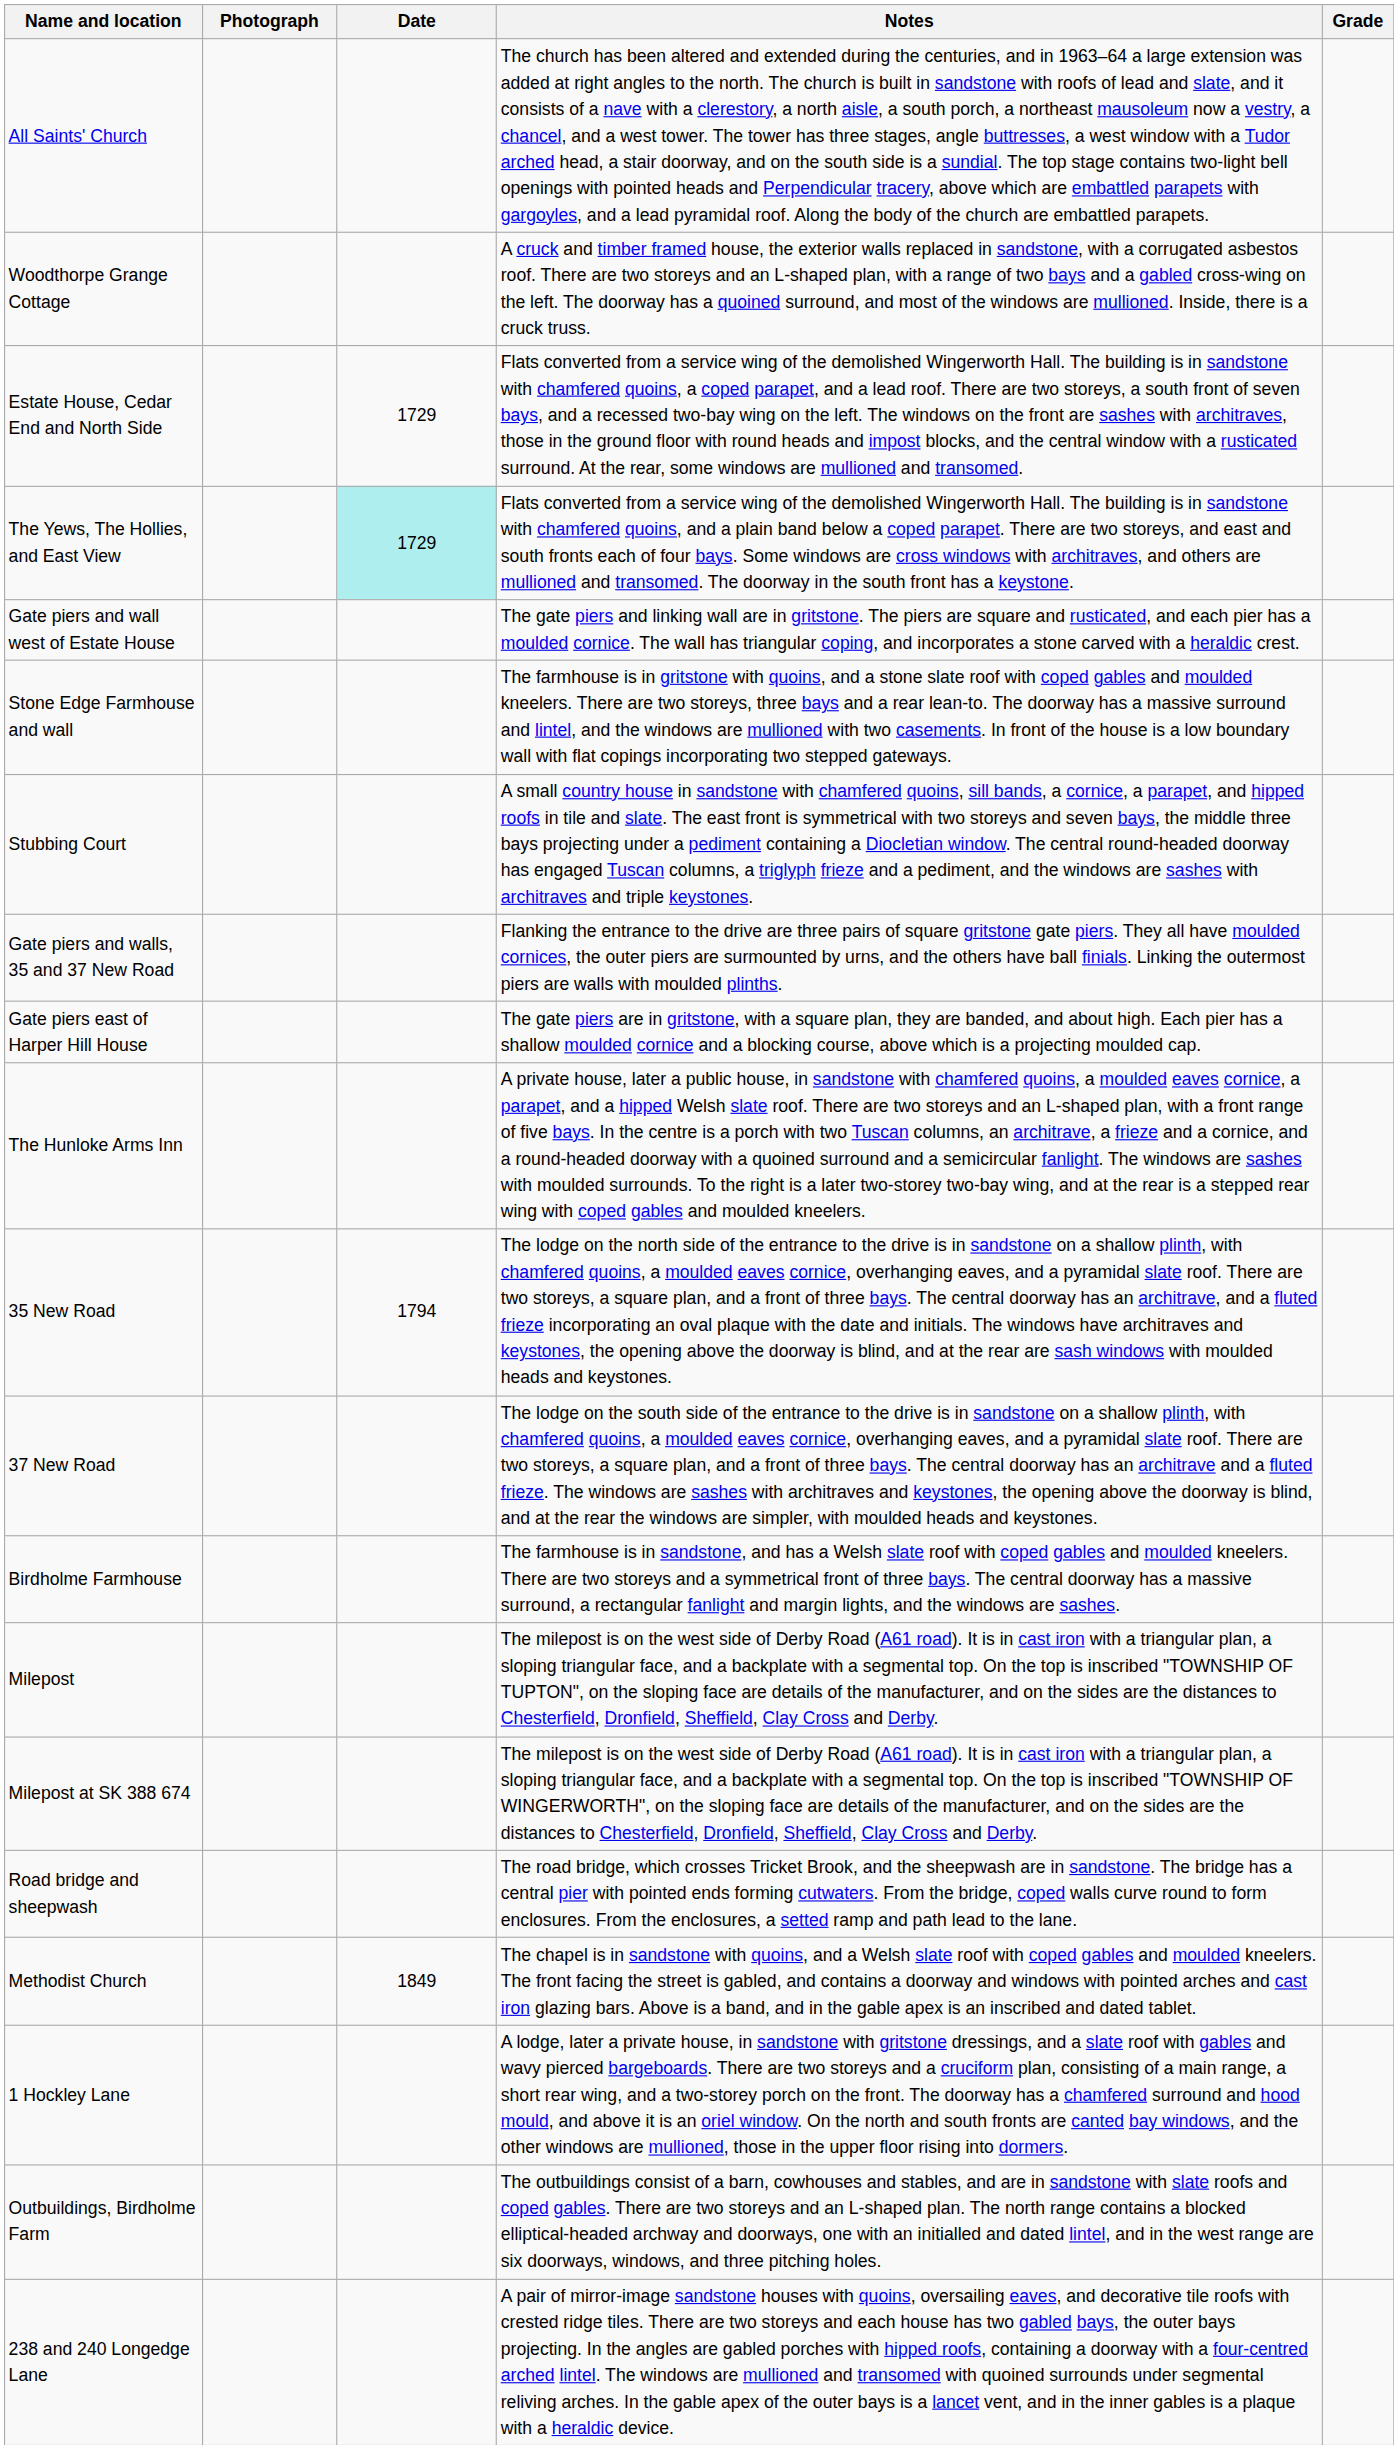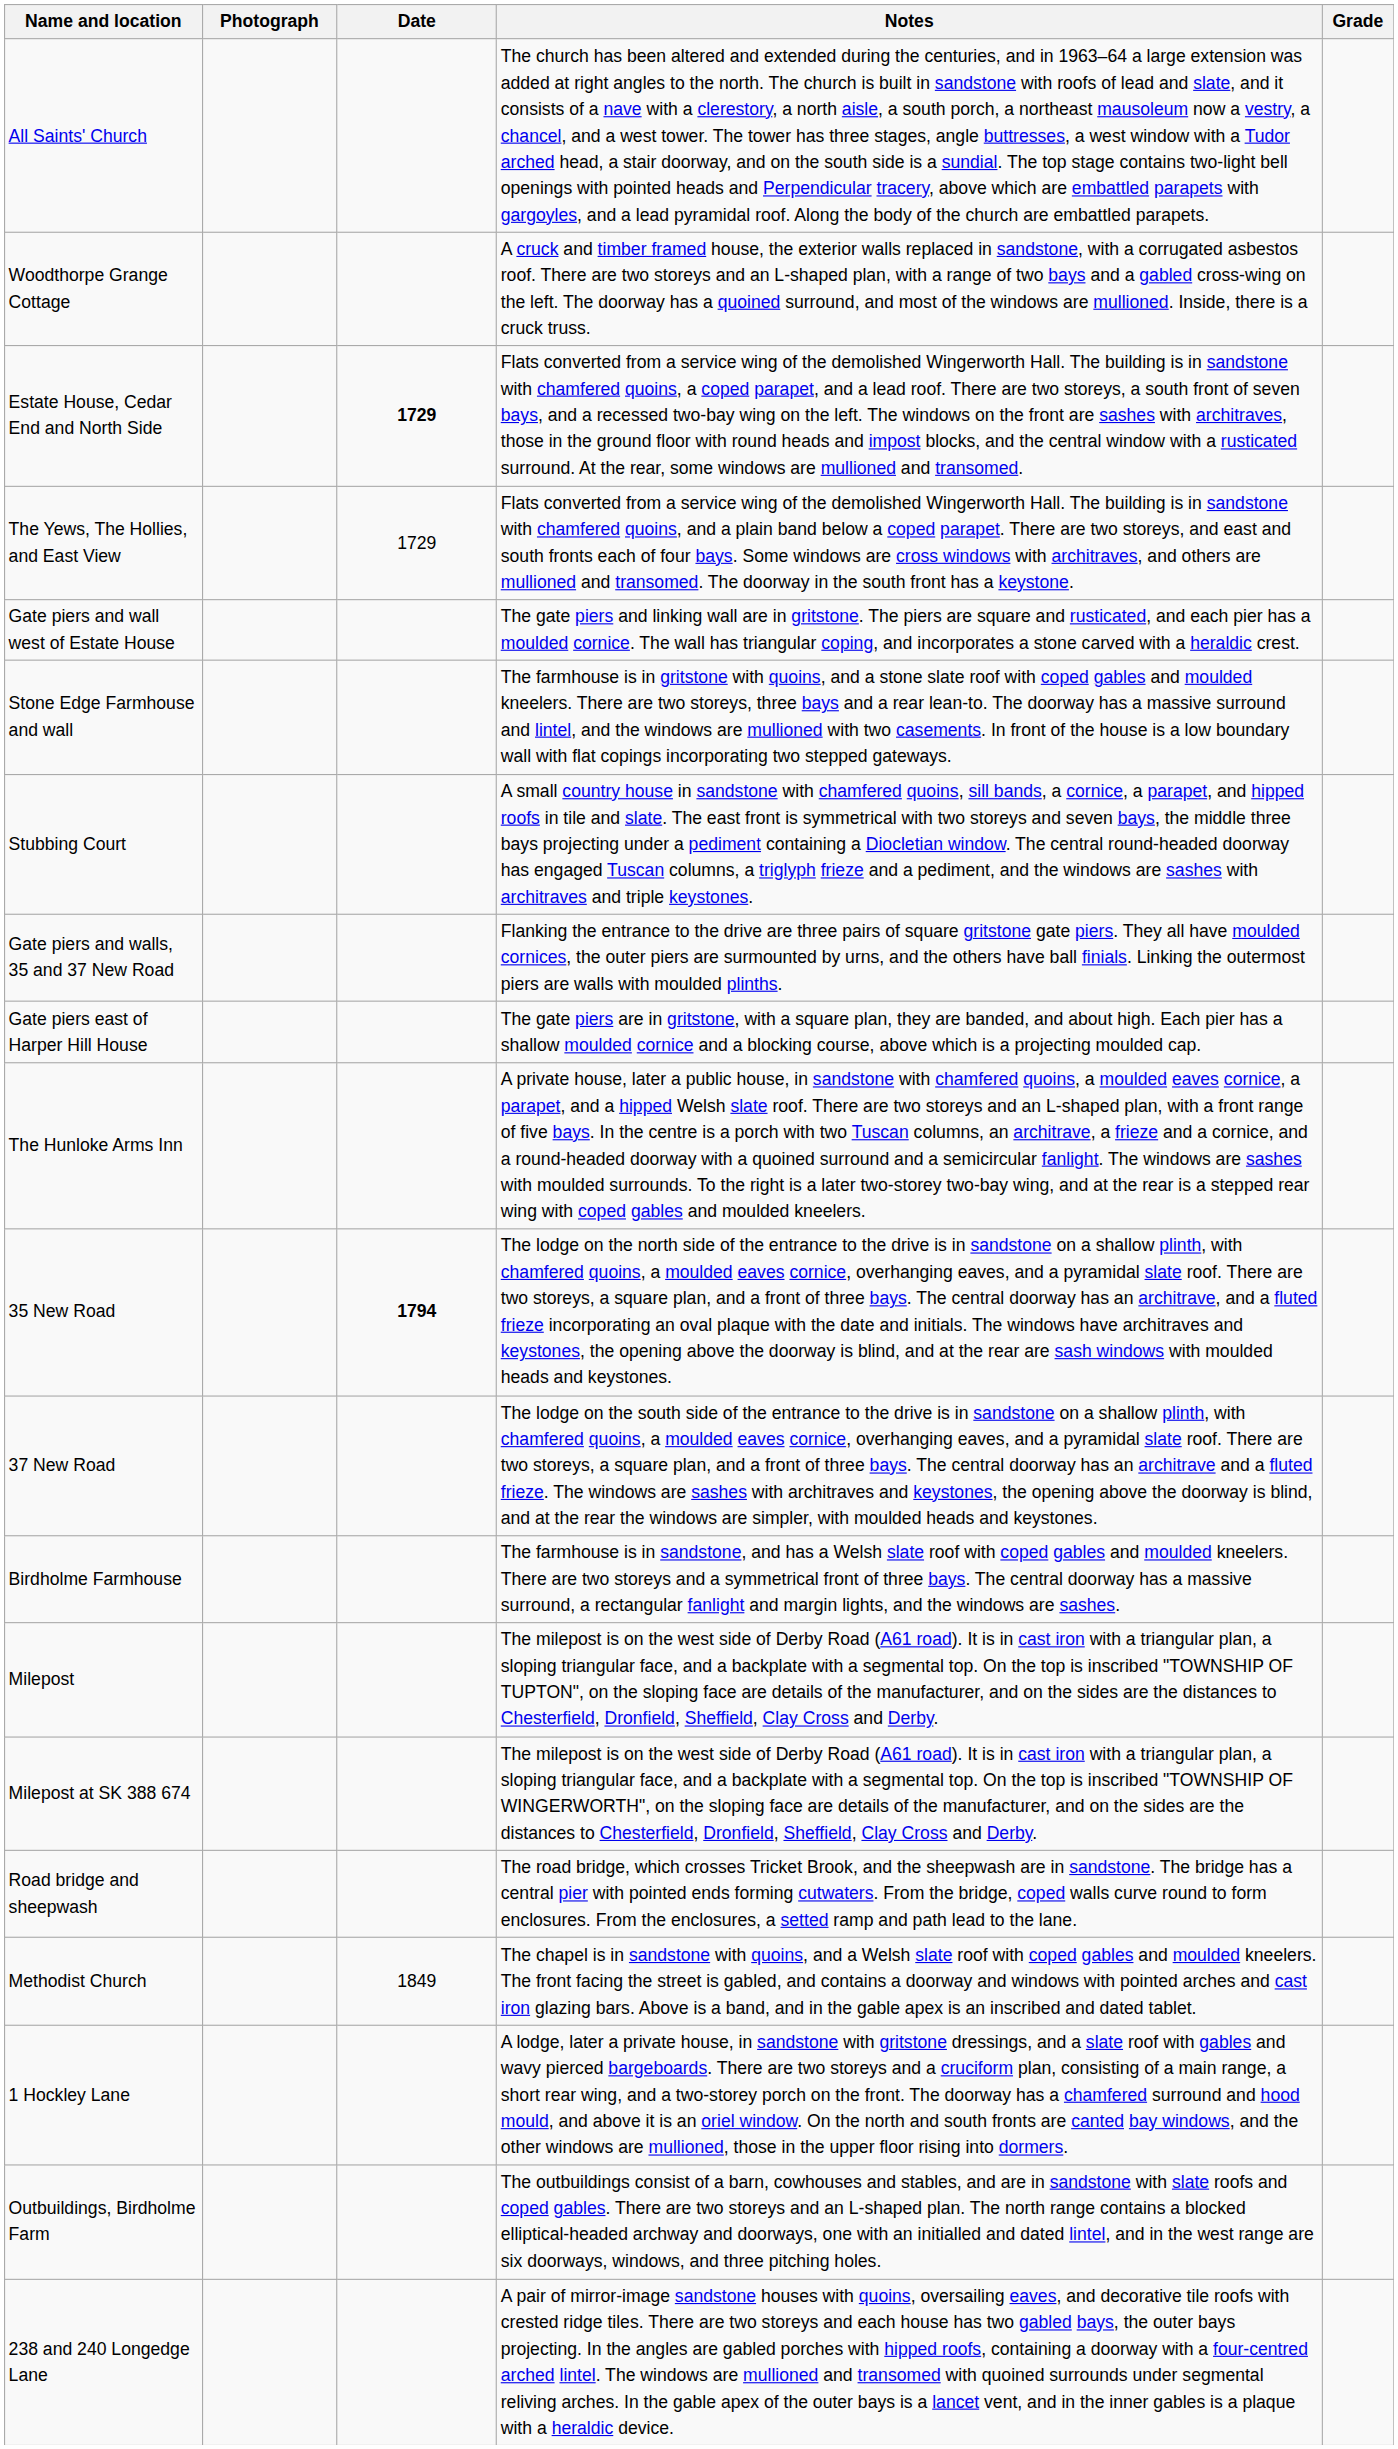(417, 415) normal -> (417, 415) bold
(417, 542) paleturquoise background -> (417, 542) no background
(417, 1312) normal -> (417, 1312) bold
